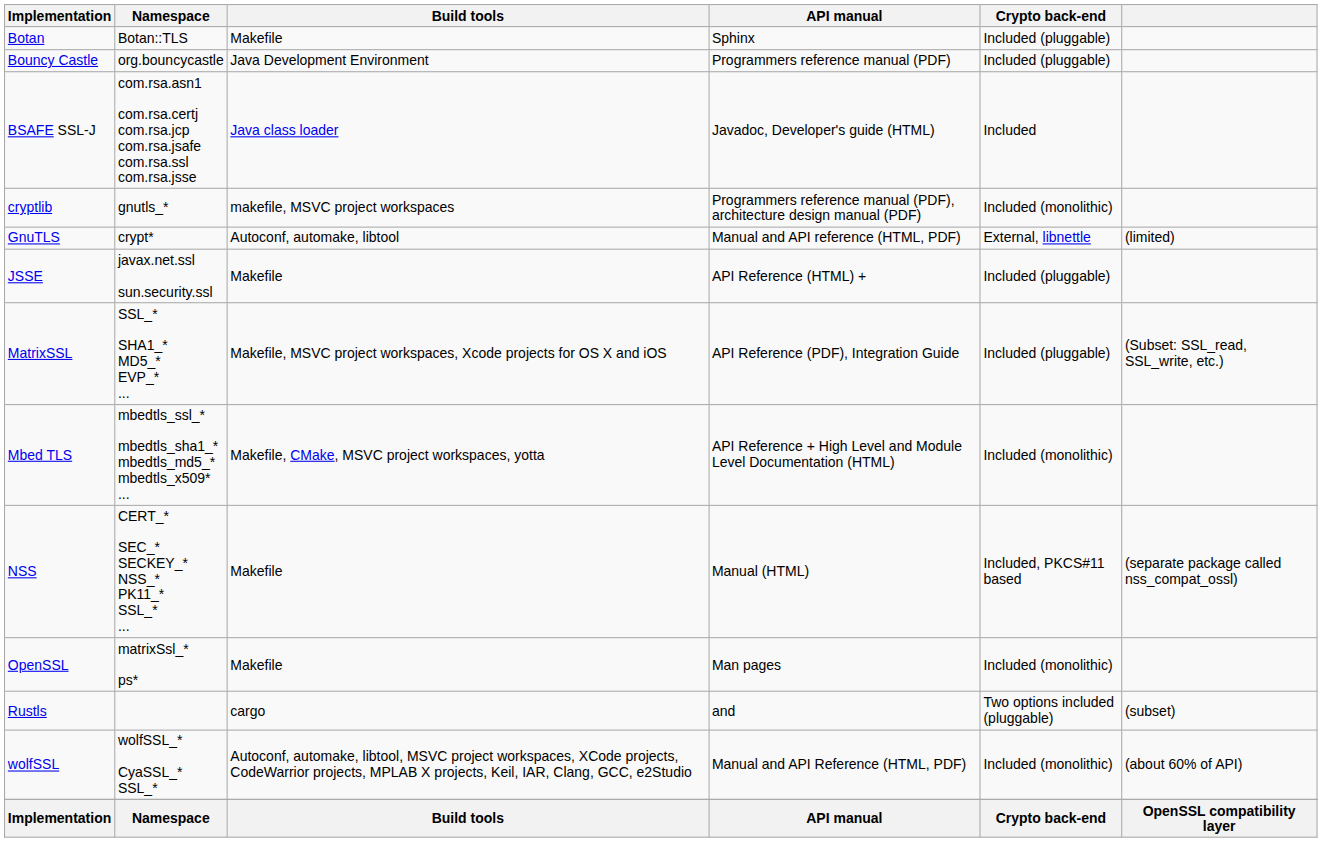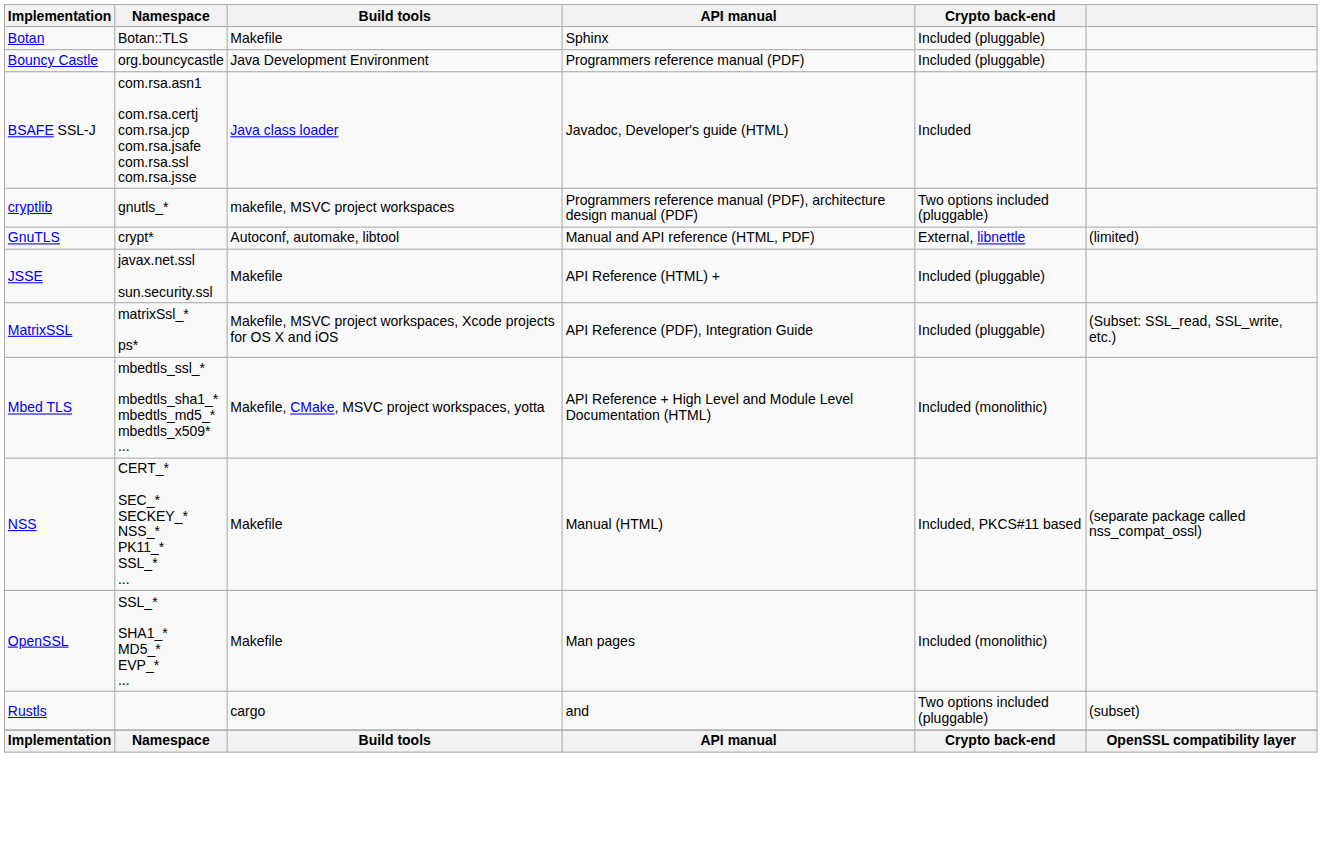(1048, 208) Included (monolithic) -> (983, 208) Two options included (pluggable)
(143, 354) SSL_* SHA1_* MD5_* EVP_* ... -> (153, 330) matrixSsl_* ps*
(153, 665) matrixSsl_* ps* -> (143, 641) SSL_* SHA1_* MD5_* EVP_* ...
- row: (34, 765)
